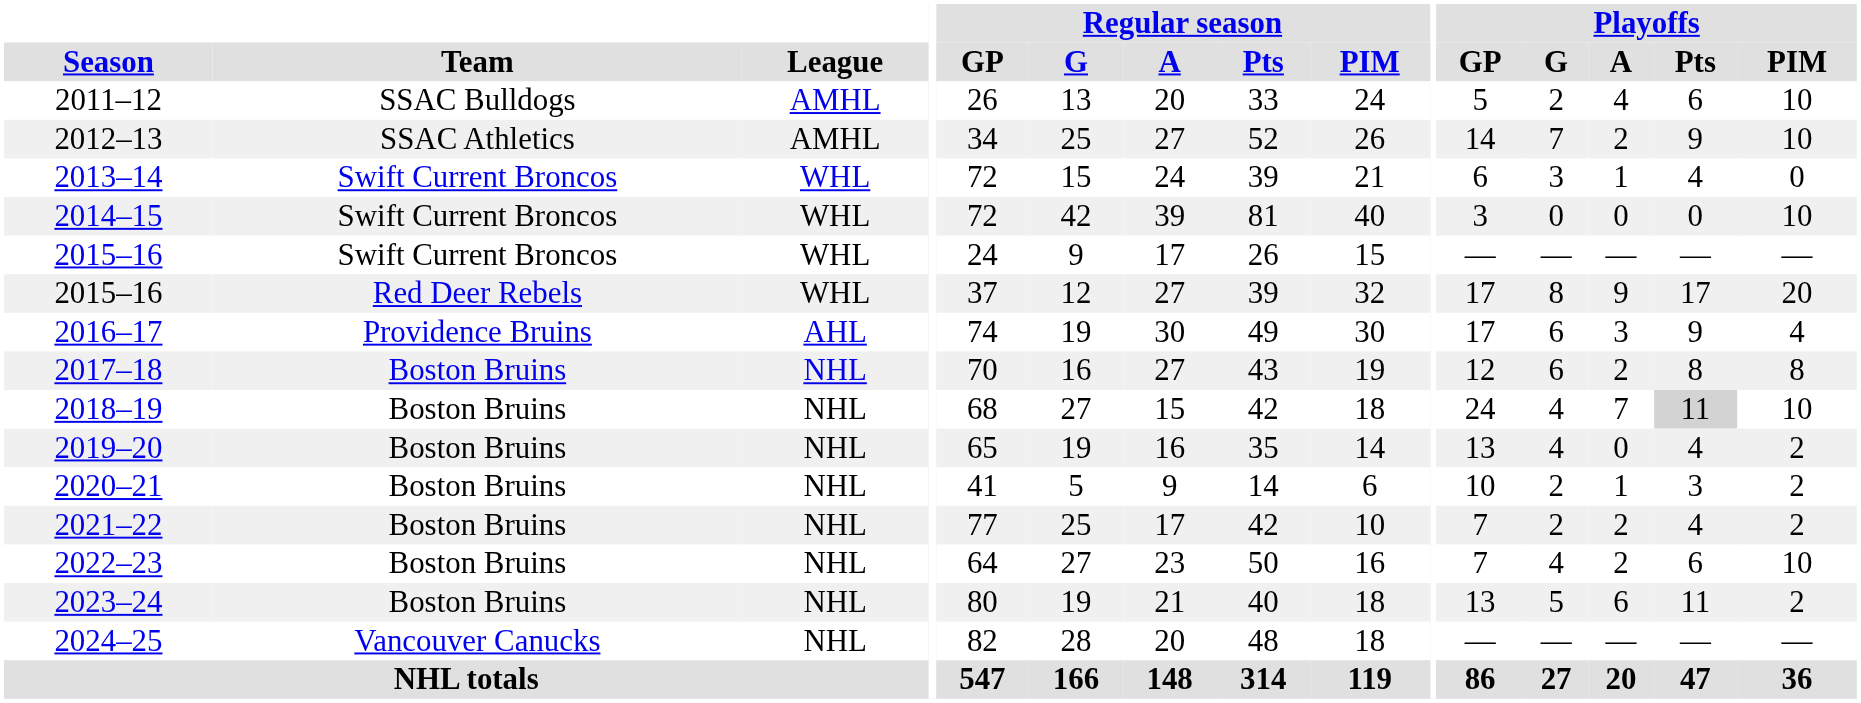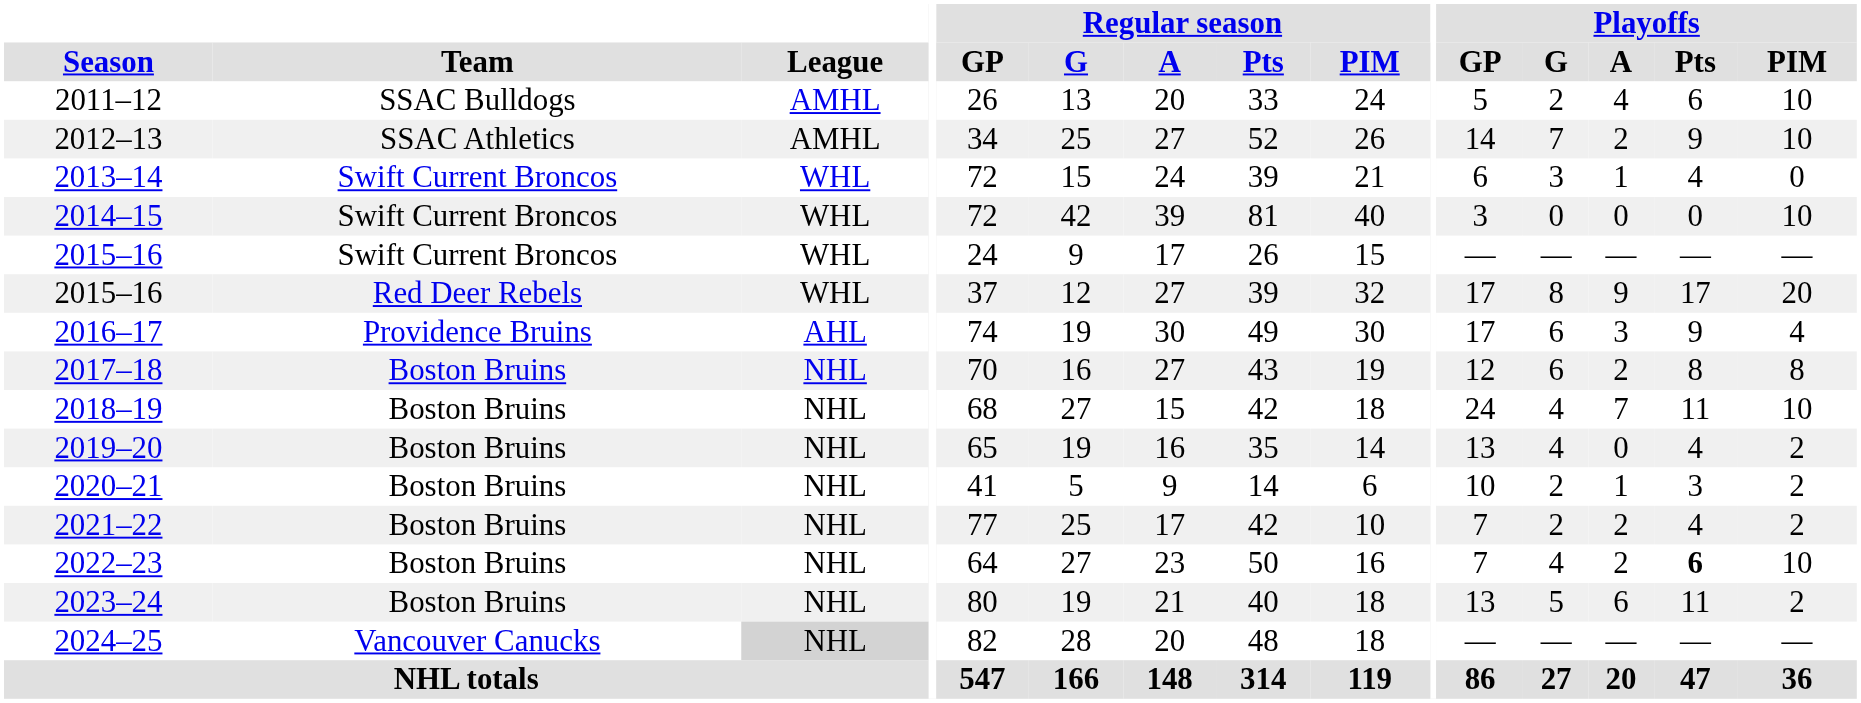(1695, 408) lightgrey background -> (1695, 408) no background
(1695, 563) normal -> (1695, 563) bold
(835, 640) no background -> (835, 640) lightgrey background
